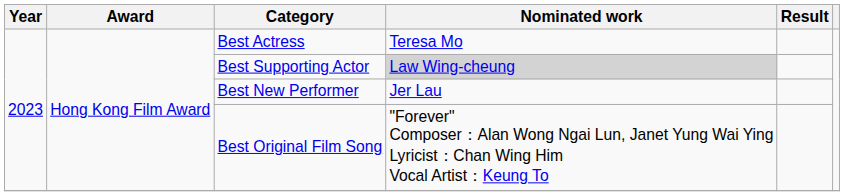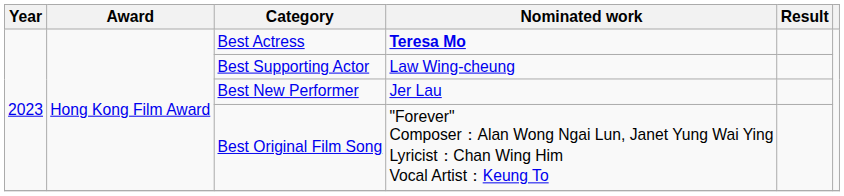(426, 41) normal -> (428, 41) bold
(452, 66) lightgrey background -> (452, 66) no background
